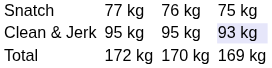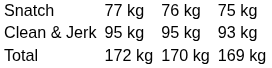(238, 33) lavender background -> (238, 33) no background
